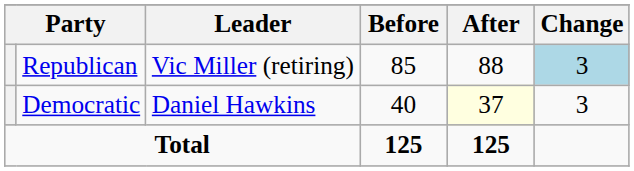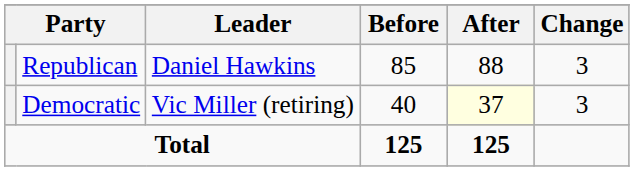(253, 64) Vic Miller (retiring) -> (234, 64) Daniel Hawkins
(582, 64) lightblue background -> (582, 64) no background
(234, 104) Daniel Hawkins -> (253, 104) Vic Miller (retiring)
